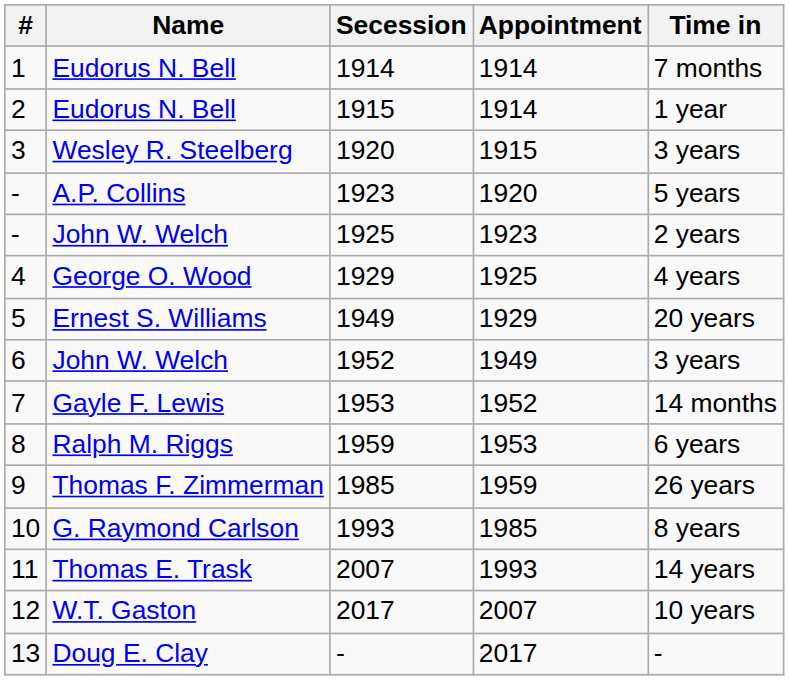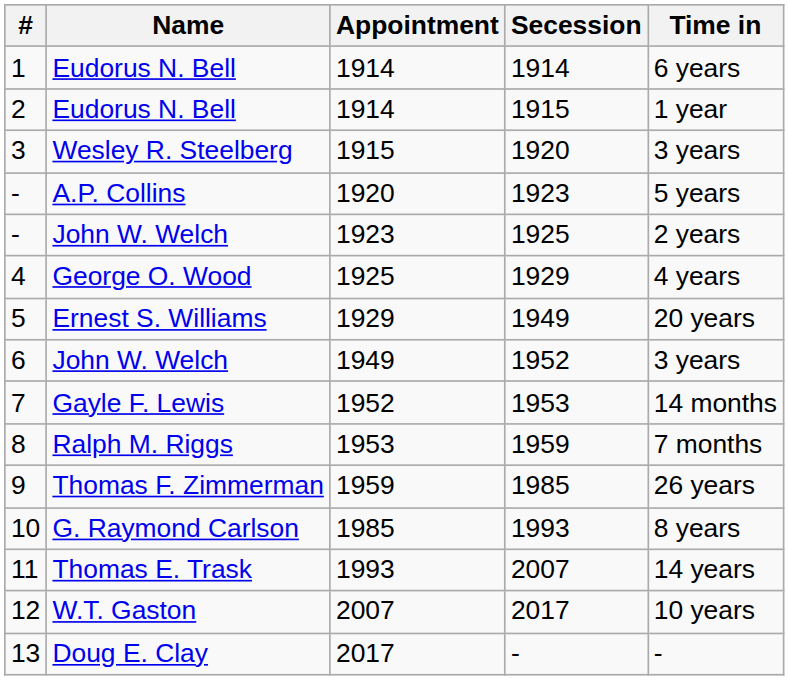columns swapped: (560, 25) <-> (401, 25)
(708, 67) 7 months -> (697, 67) 6 years
(697, 444) 6 years -> (708, 444) 7 months
